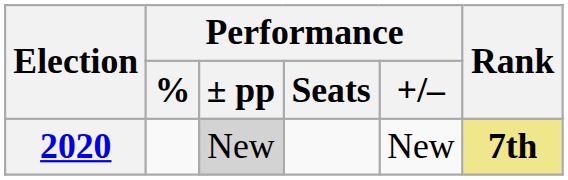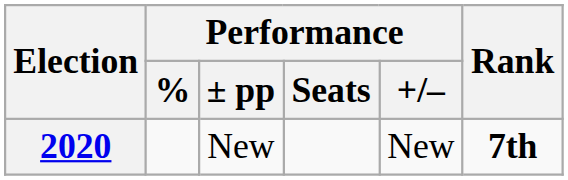(241, 145) lightgrey background -> (241, 145) no background
(513, 145) khaki background -> (513, 145) no background
